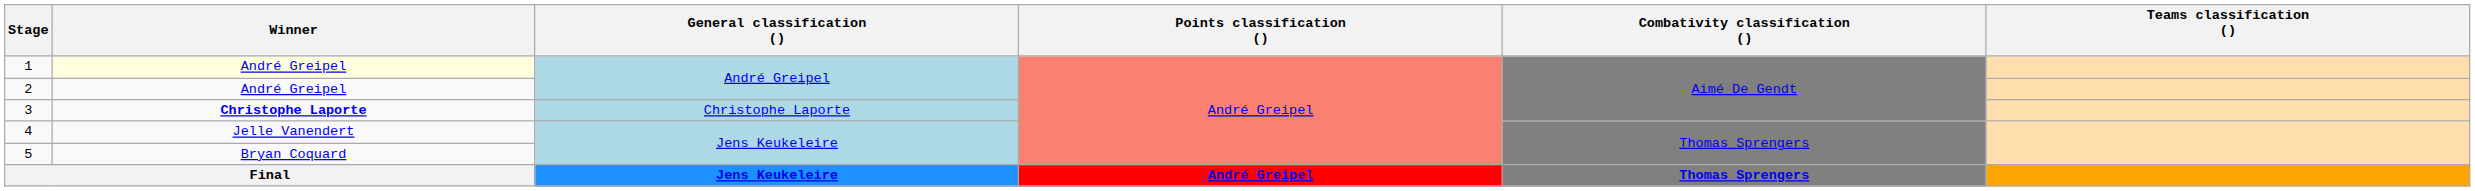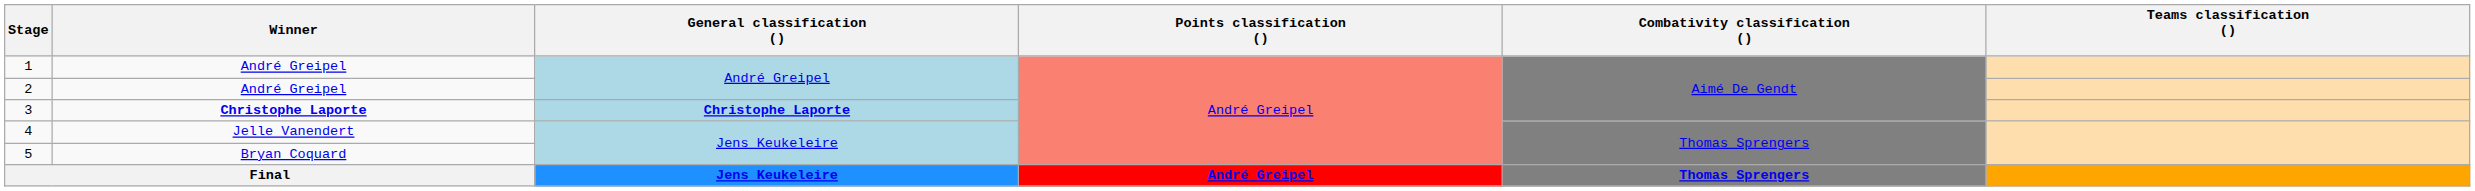(294, 67) lightyellow background -> (294, 67) no background
(777, 110) normal -> (777, 110) bold
